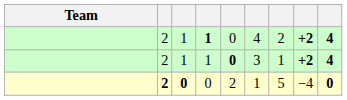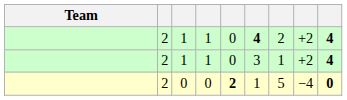(208, 38) bold -> (208, 38) normal
(257, 38) normal -> (257, 38) bold
(306, 38) bold -> (306, 38) normal
(232, 60) bold -> (232, 60) normal
(306, 60) bold -> (306, 60) normal
(165, 83) bold -> (165, 83) normal
(184, 83) bold -> (184, 83) normal
(232, 83) normal -> (232, 83) bold
